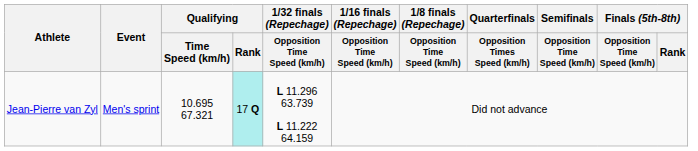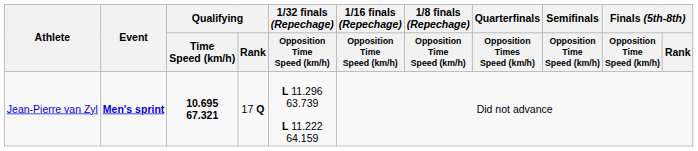(131, 109) normal -> (134, 109) bold
(197, 109) normal -> (202, 109) bold
(248, 109) paleturquoise background -> (253, 109) no background
